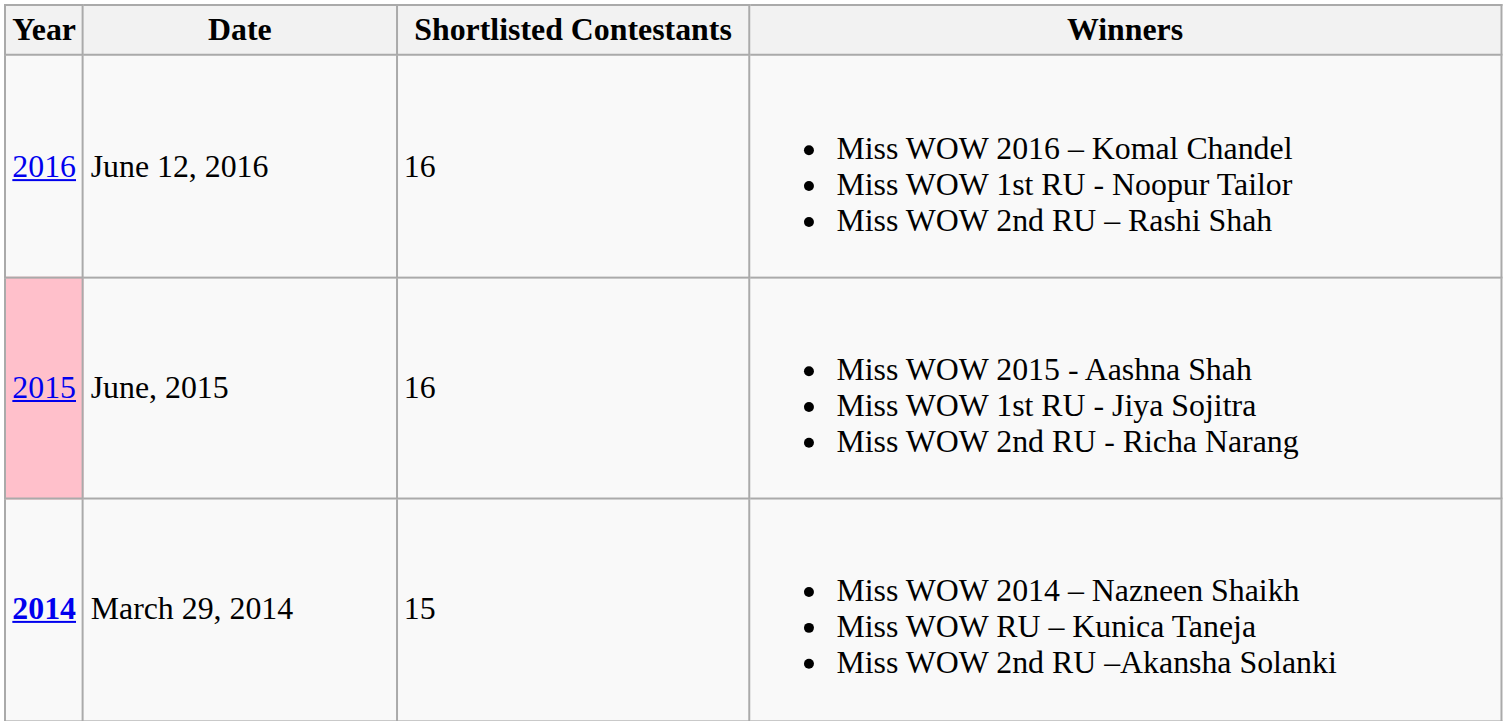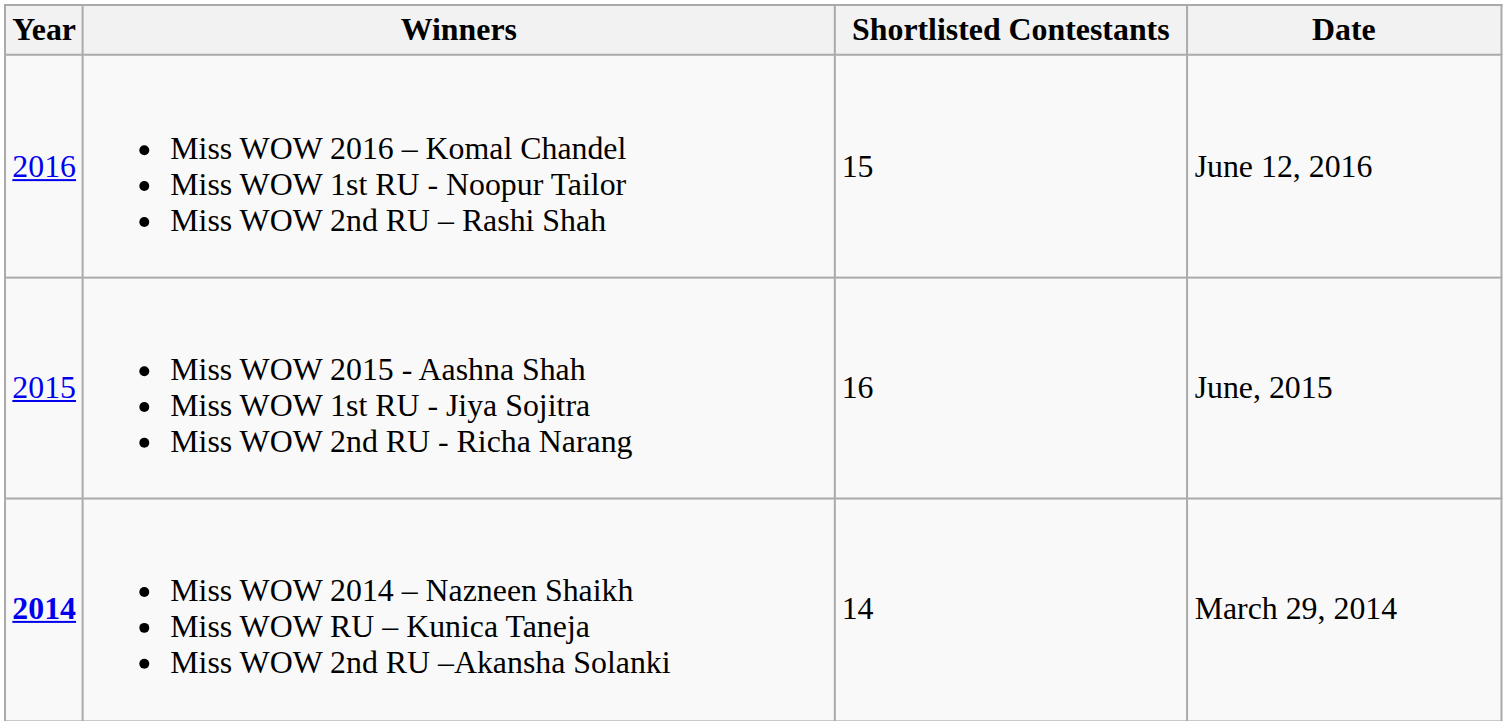columns swapped: (1125, 29) <-> (240, 29)
(420, 165) 16 -> (858, 165) 15
(44, 387) pink background -> (44, 387) no background
(420, 609) 15 -> (858, 609) 14
